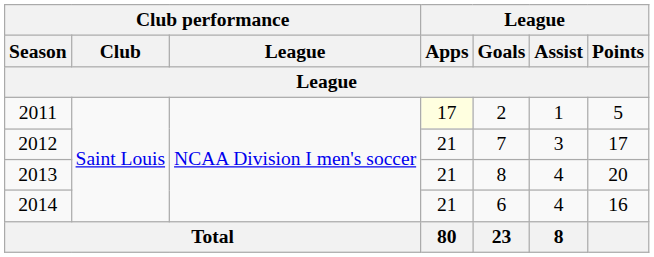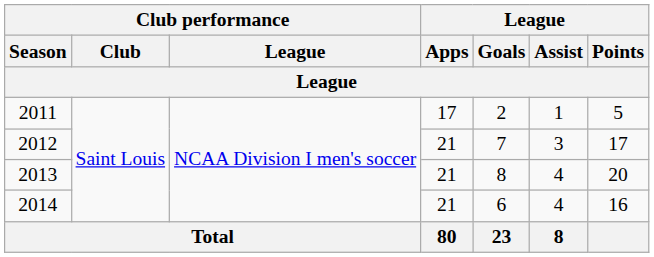(447, 112) lightyellow background -> (447, 112) no background
